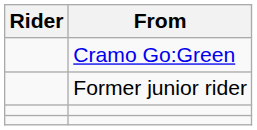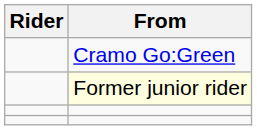(160, 88) no background -> (160, 88) lightyellow background
